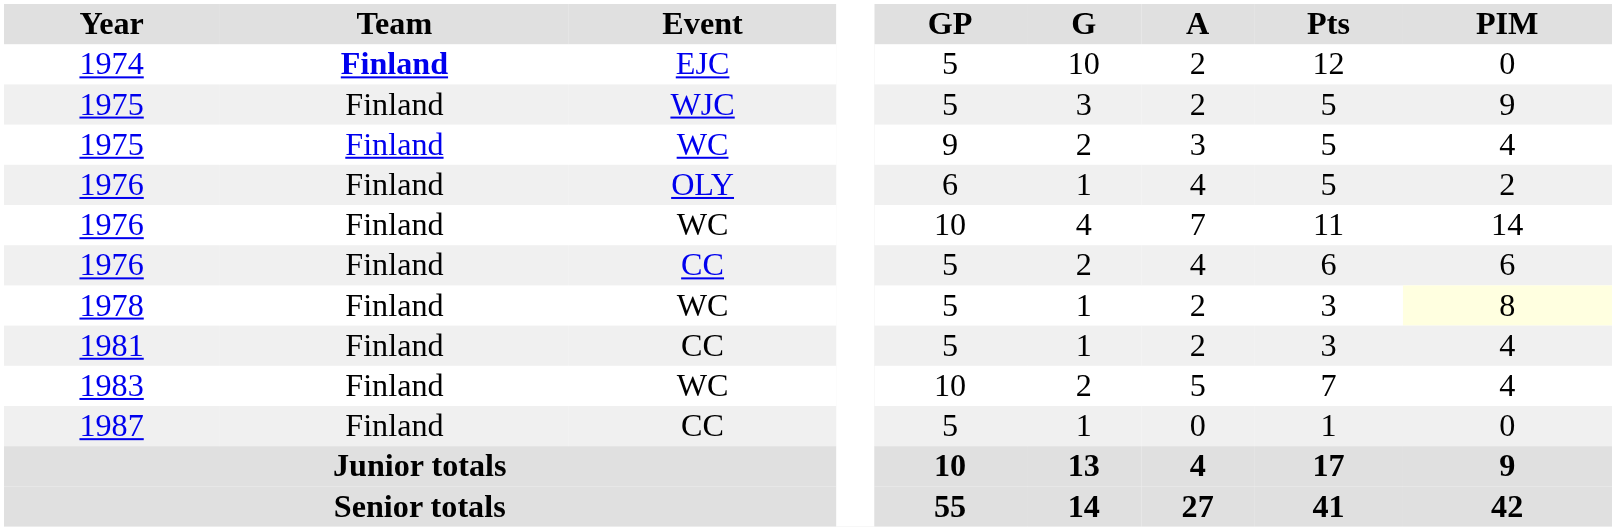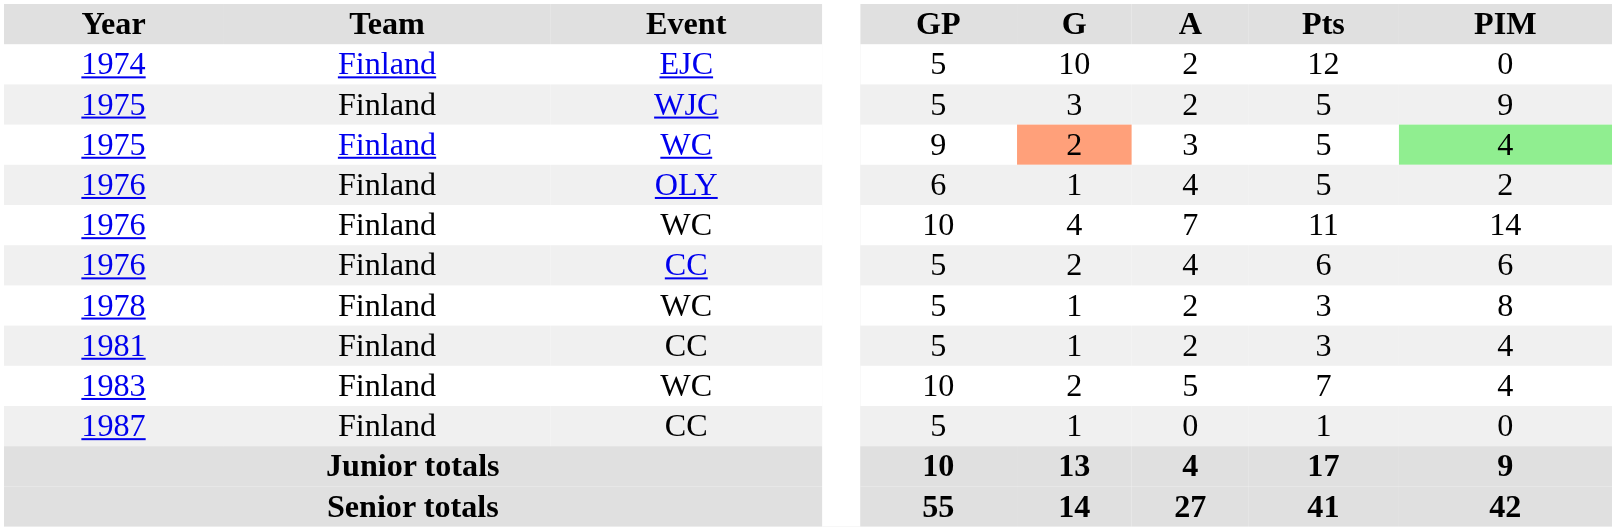(394, 63) bold -> (387, 63) normal
(1084, 144) no background -> (1074, 144) lightsalmon background
(1507, 144) no background -> (1505, 144) lightgreen background
(1507, 304) lightyellow background -> (1505, 304) no background
